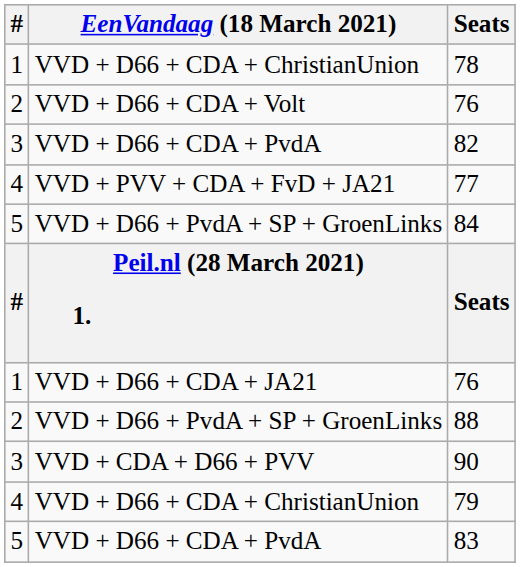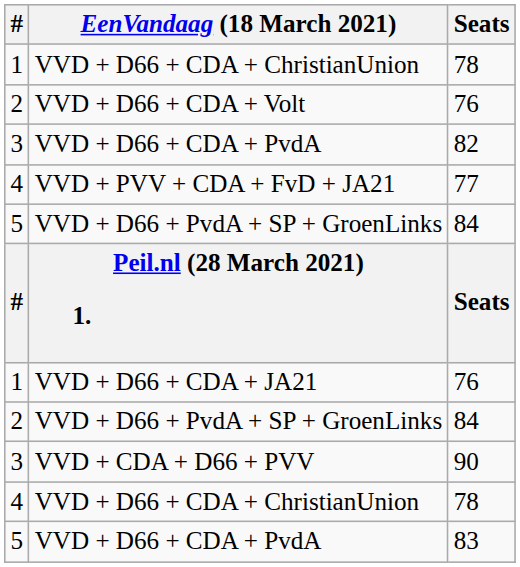(466, 421) 88 -> (466, 421) 84
(466, 501) 79 -> (466, 501) 78
